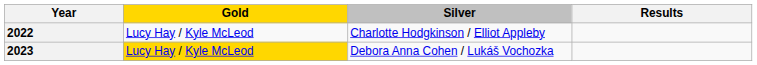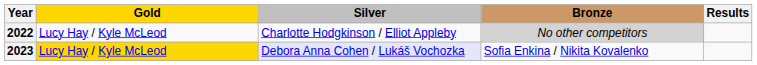+ column: (592, 13)
(452, 51) no background -> (363, 51) lavender background
